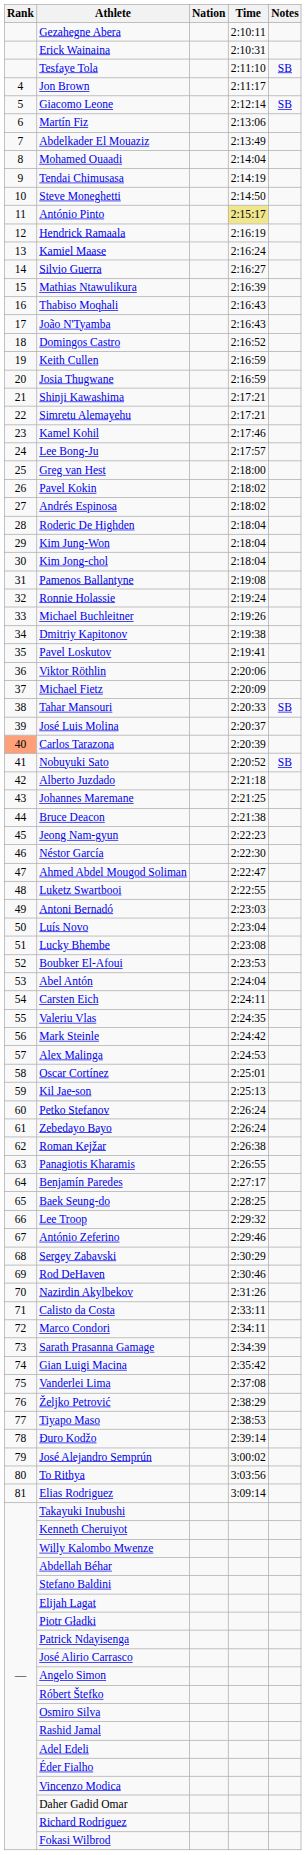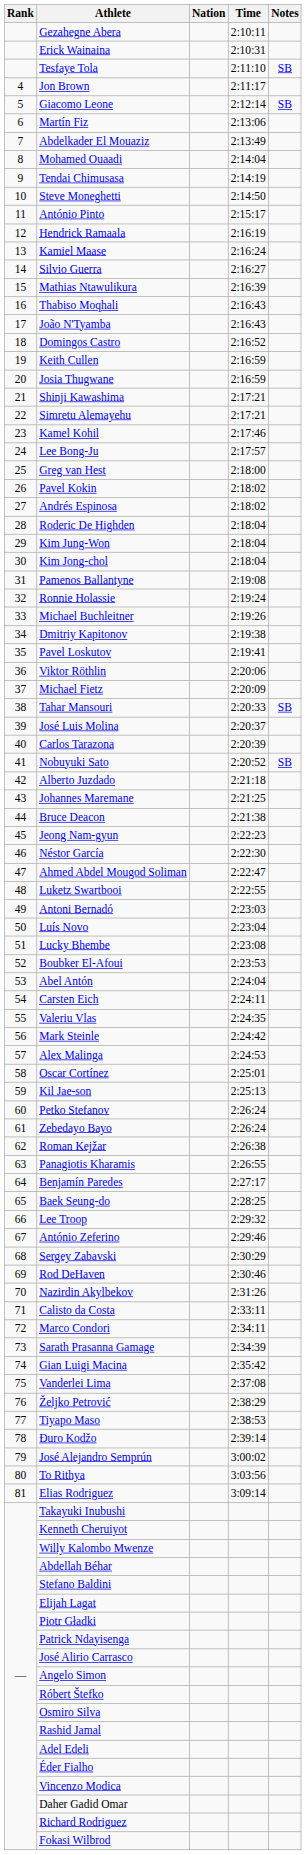(248, 214) khaki background -> (248, 214) no background
(20, 744) lightsalmon background -> (20, 744) no background
